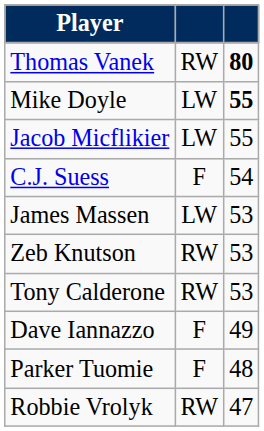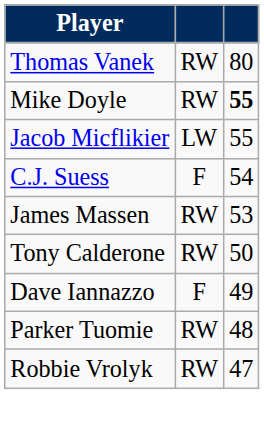(241, 61) bold -> (241, 61) normal
(199, 100) LW -> (199, 100) RW
(199, 215) LW -> (199, 215) RW
- row: (73, 253)
(241, 291) 53 -> (241, 253) 50
(199, 368) F -> (199, 330) RW
